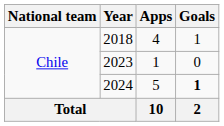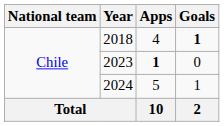(197, 39) normal -> (197, 39) bold
(156, 62) normal -> (156, 62) bold
(197, 86) bold -> (197, 86) normal
